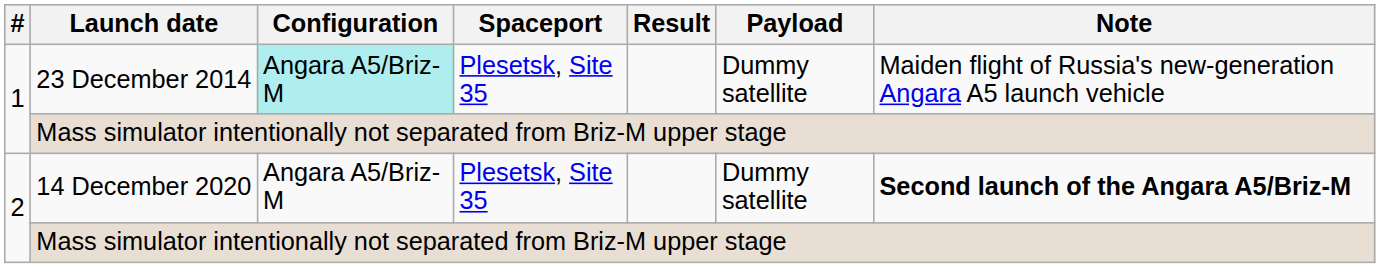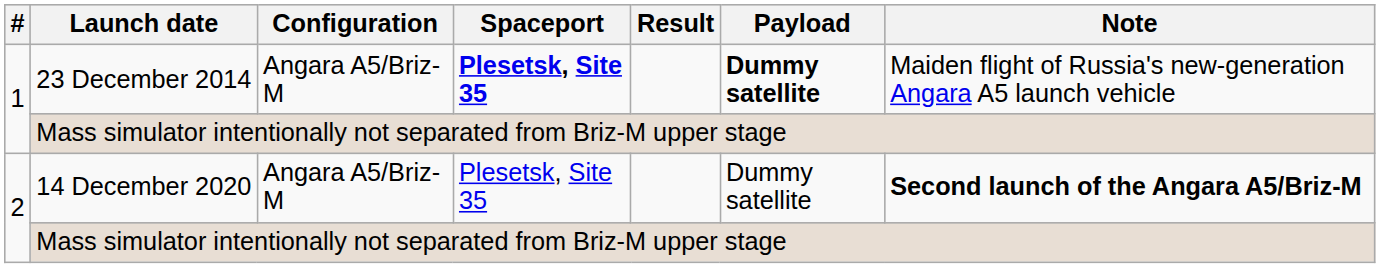(352, 78) paleturquoise background -> (352, 78) no background
(536, 78) normal -> (540, 78) bold
(765, 78) normal -> (773, 78) bold
